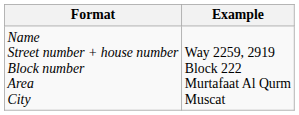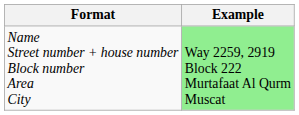(238, 75) no background -> (238, 75) lightgreen background
